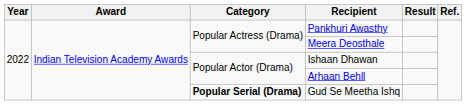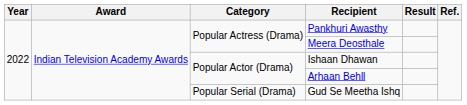(247, 92) bold -> (244, 92) normal
